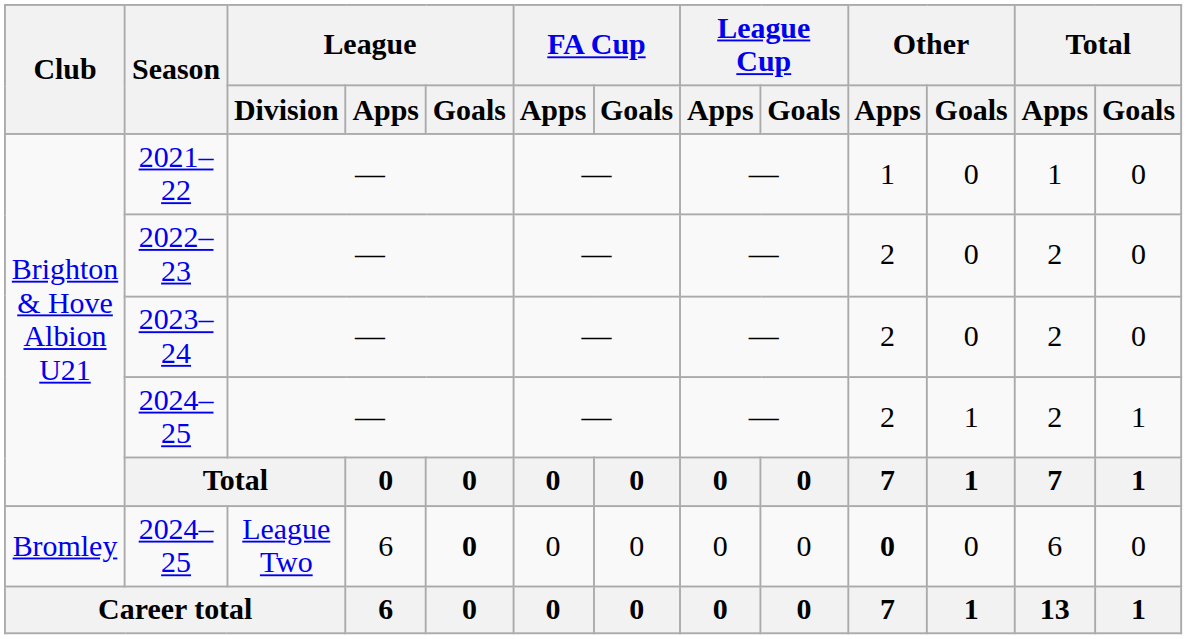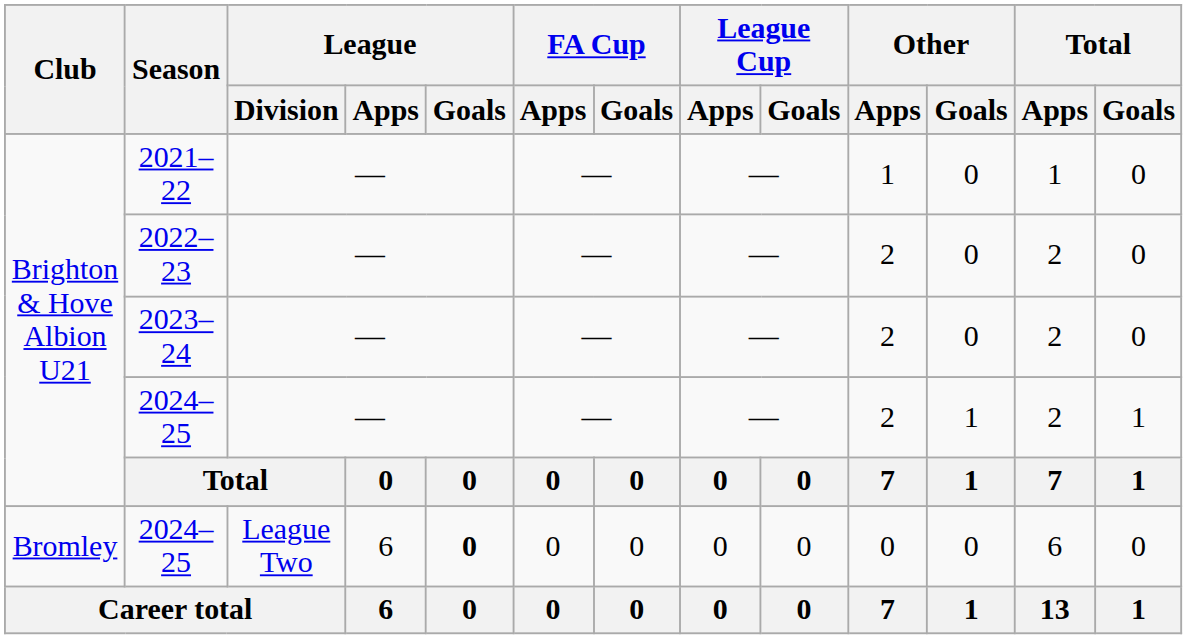(888, 545) bold -> (888, 545) normal
